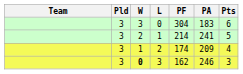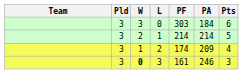(181, 24) 304 -> (181, 24) 303
(207, 24) 183 -> (207, 24) 184
(207, 37) 241 -> (207, 37) 214
(181, 62) 162 -> (181, 62) 161
